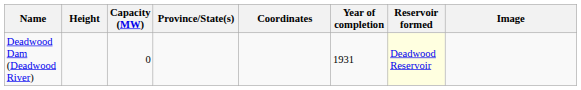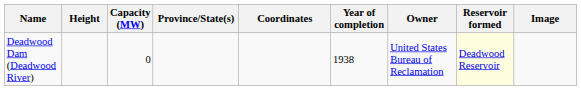+ column: (422, 18)
(343, 59) 1931 -> (343, 59) 1938
